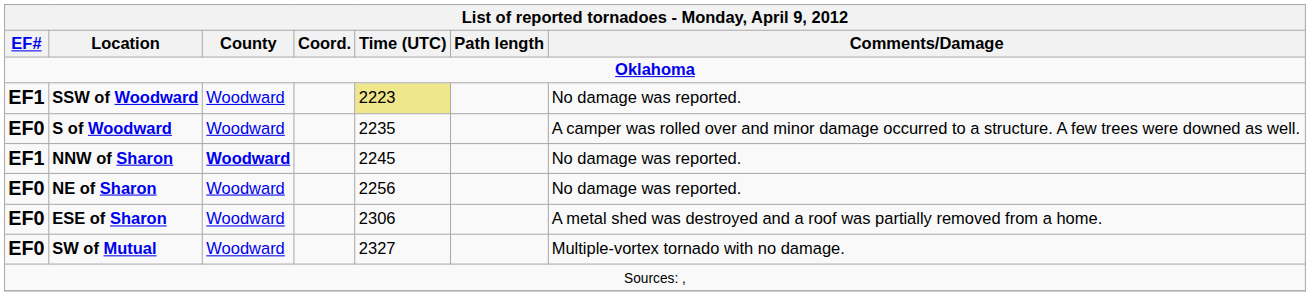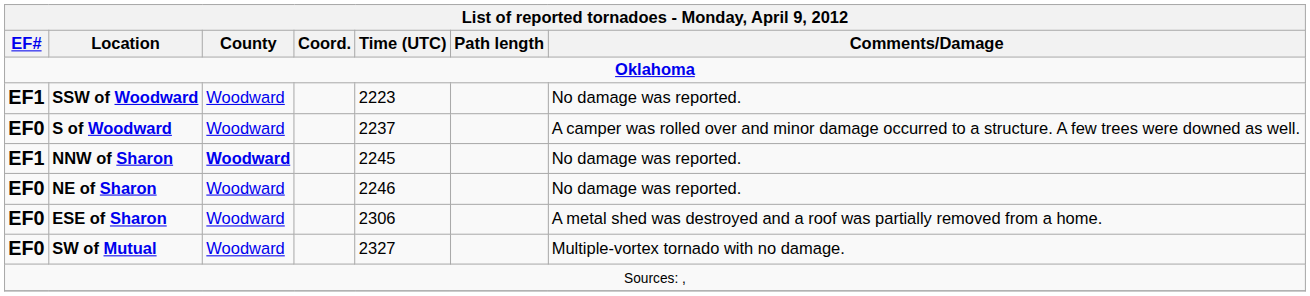(377, 98) khaki background -> (377, 98) no background
(377, 128) 2235 -> (377, 128) 2237
(377, 188) 2256 -> (377, 188) 2246
